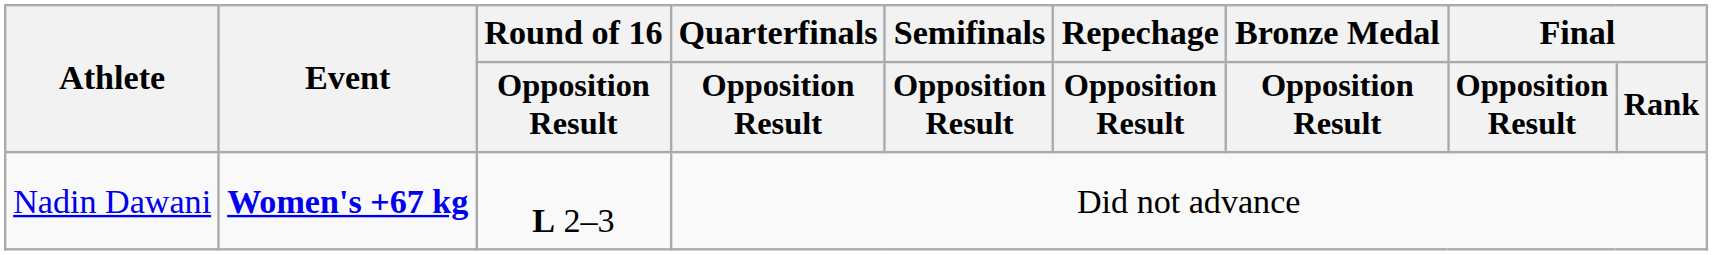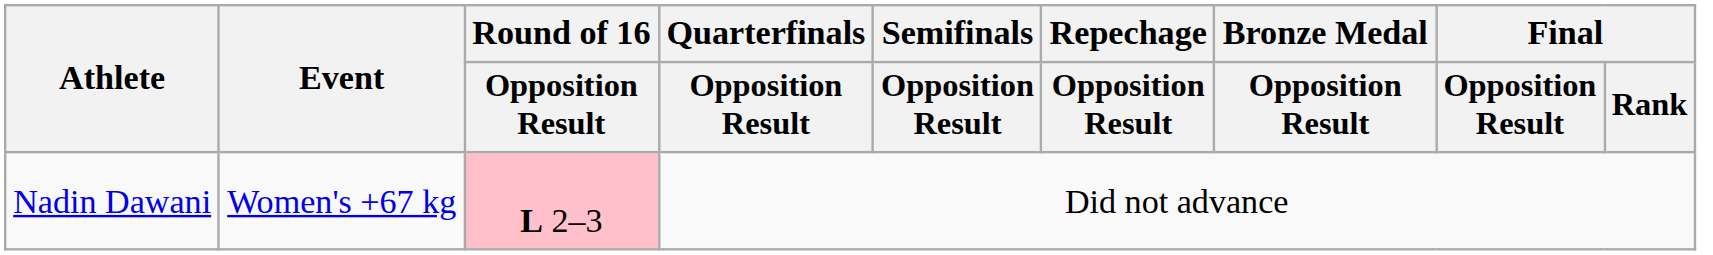(348, 200) bold -> (342, 200) normal
(573, 220) no background -> (561, 220) pink background
